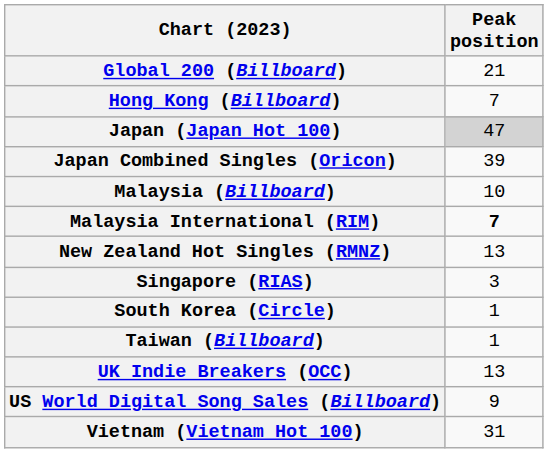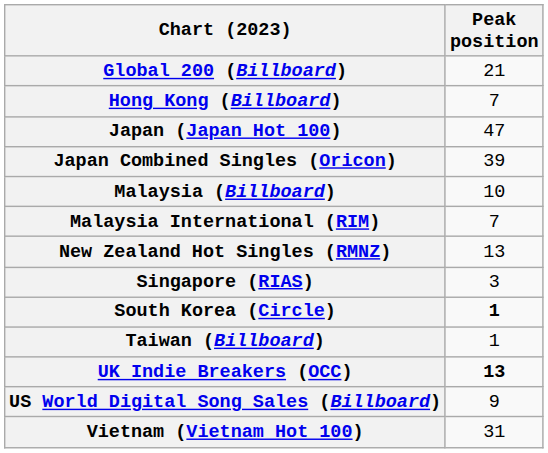(494, 131) lightgrey background -> (494, 131) no background
(494, 222) bold -> (494, 222) normal
(494, 312) normal -> (494, 312) bold
(494, 372) normal -> (494, 372) bold
